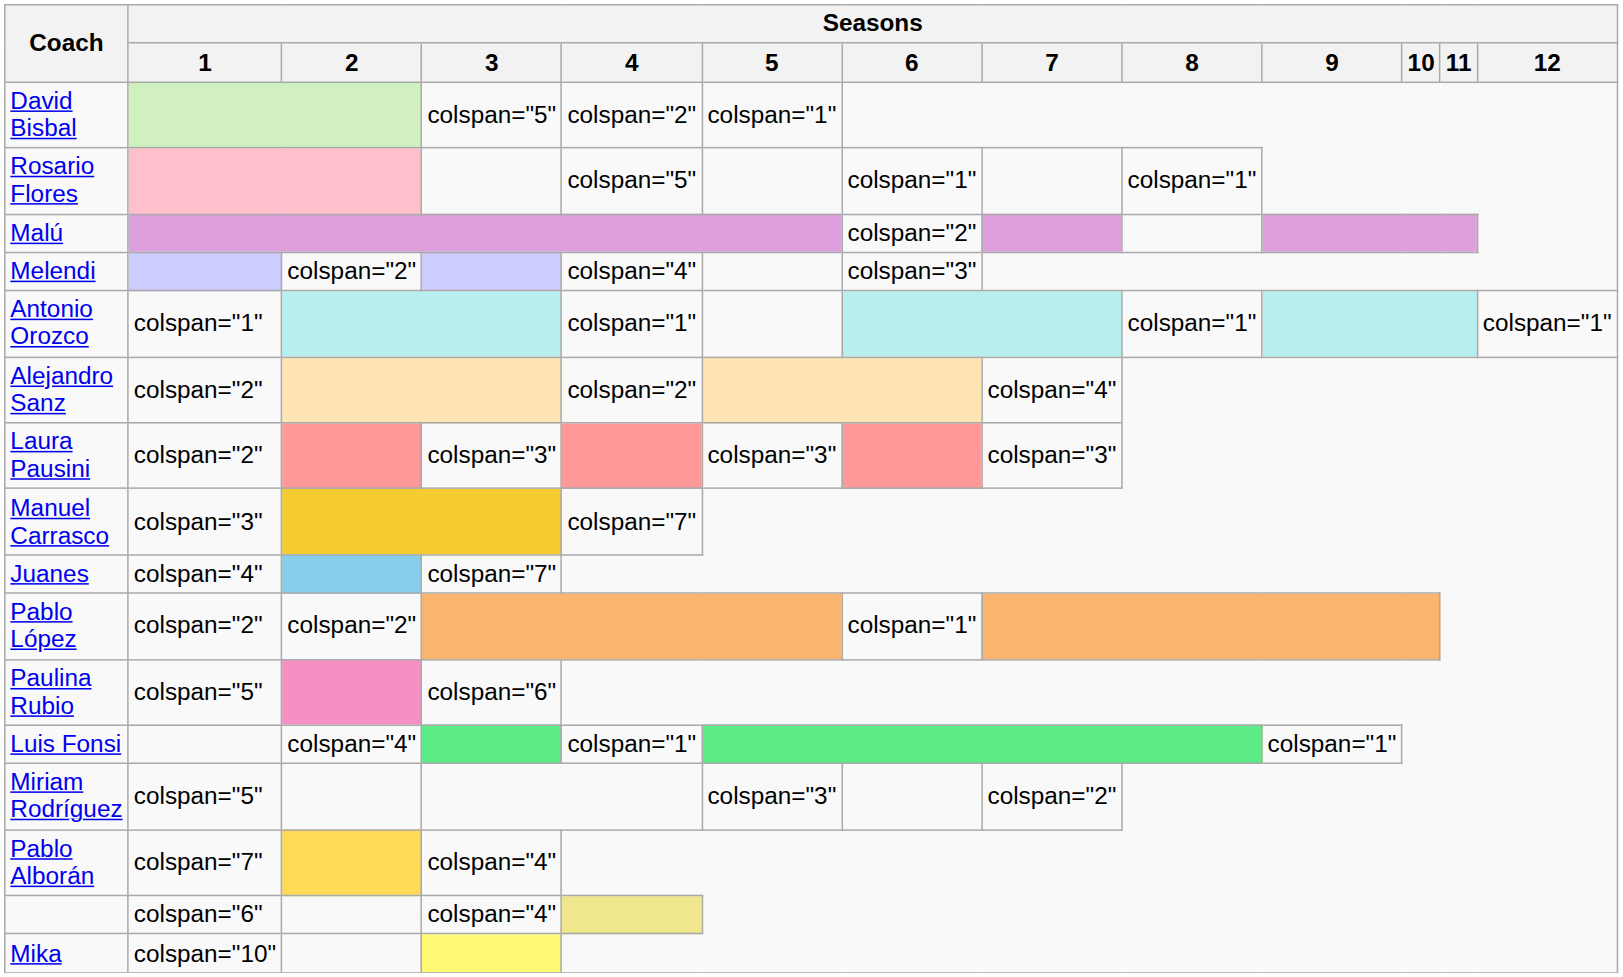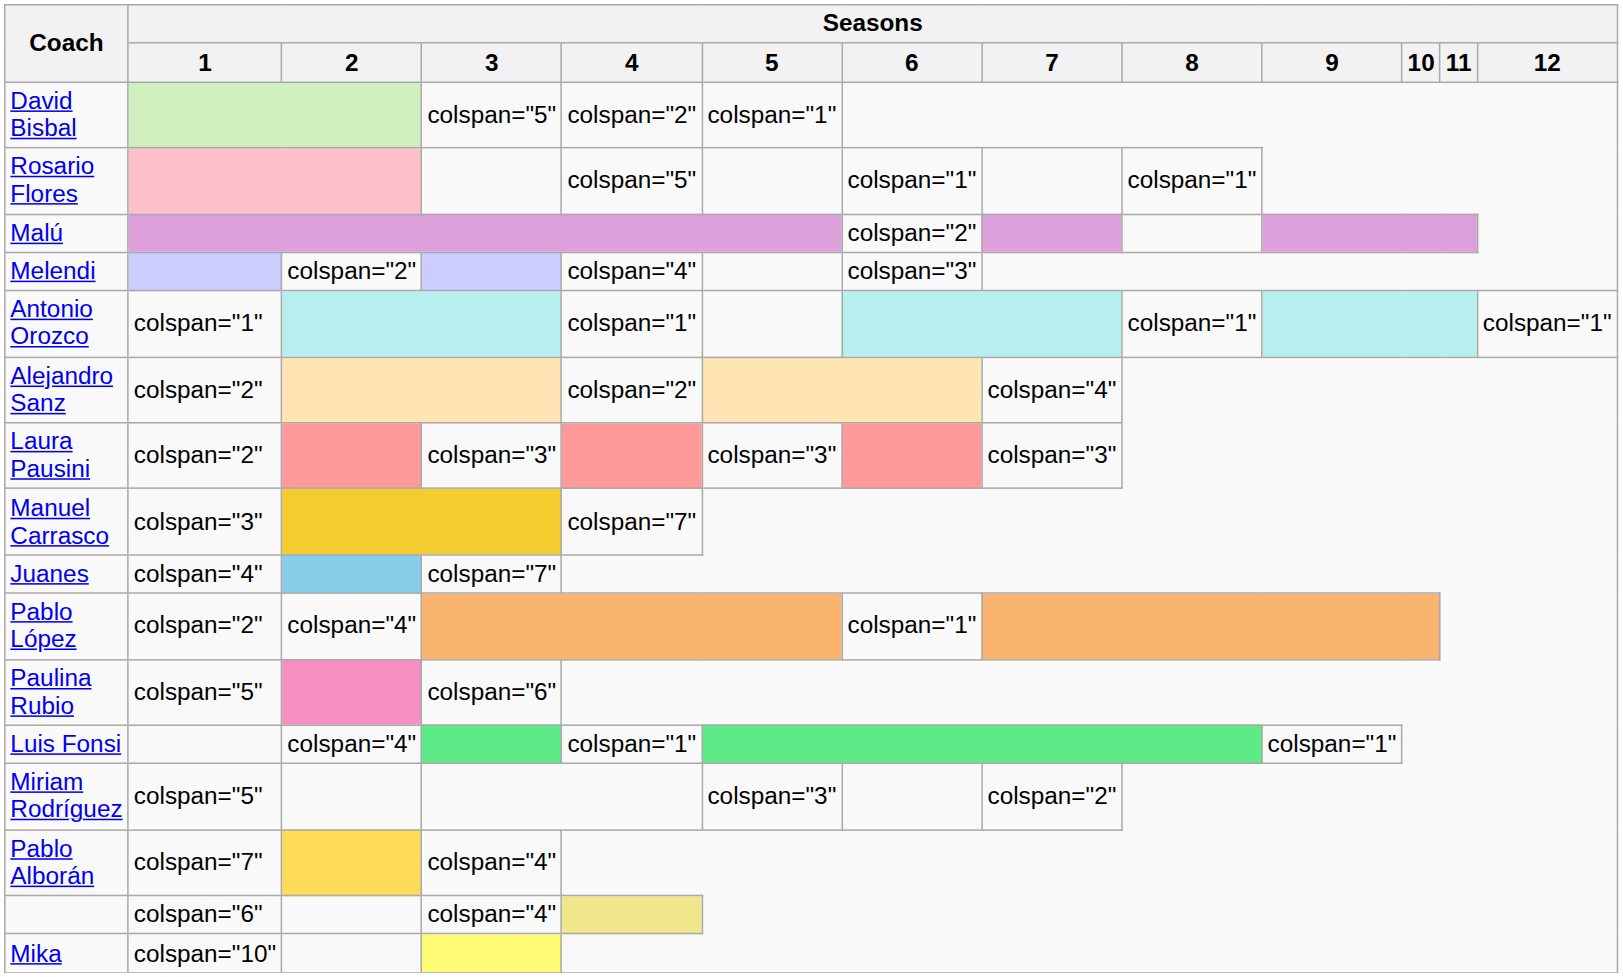(352, 625) colspan="2" -> (352, 625) colspan="4"
